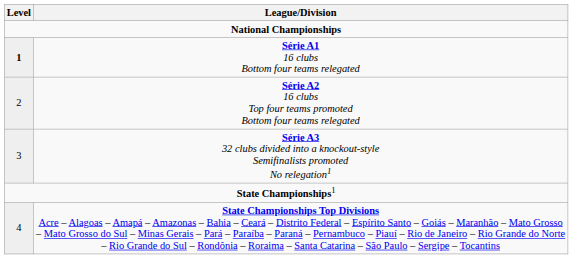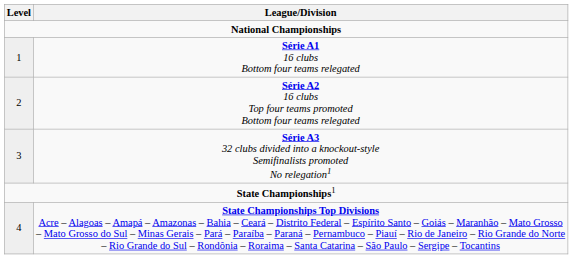(19, 57) bold -> (19, 57) normal
